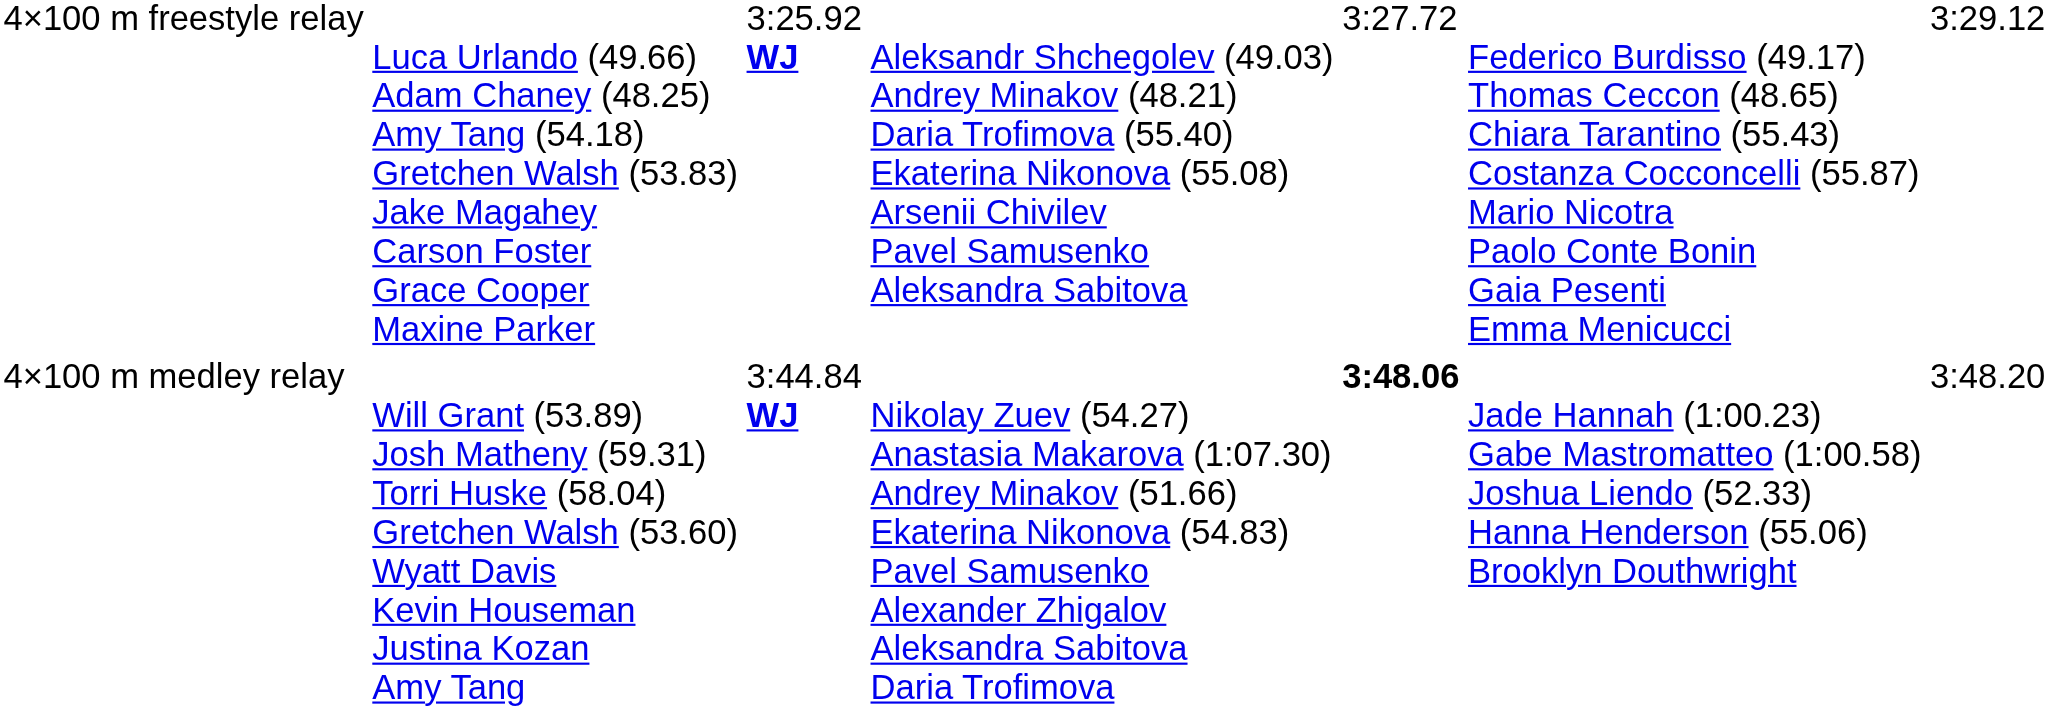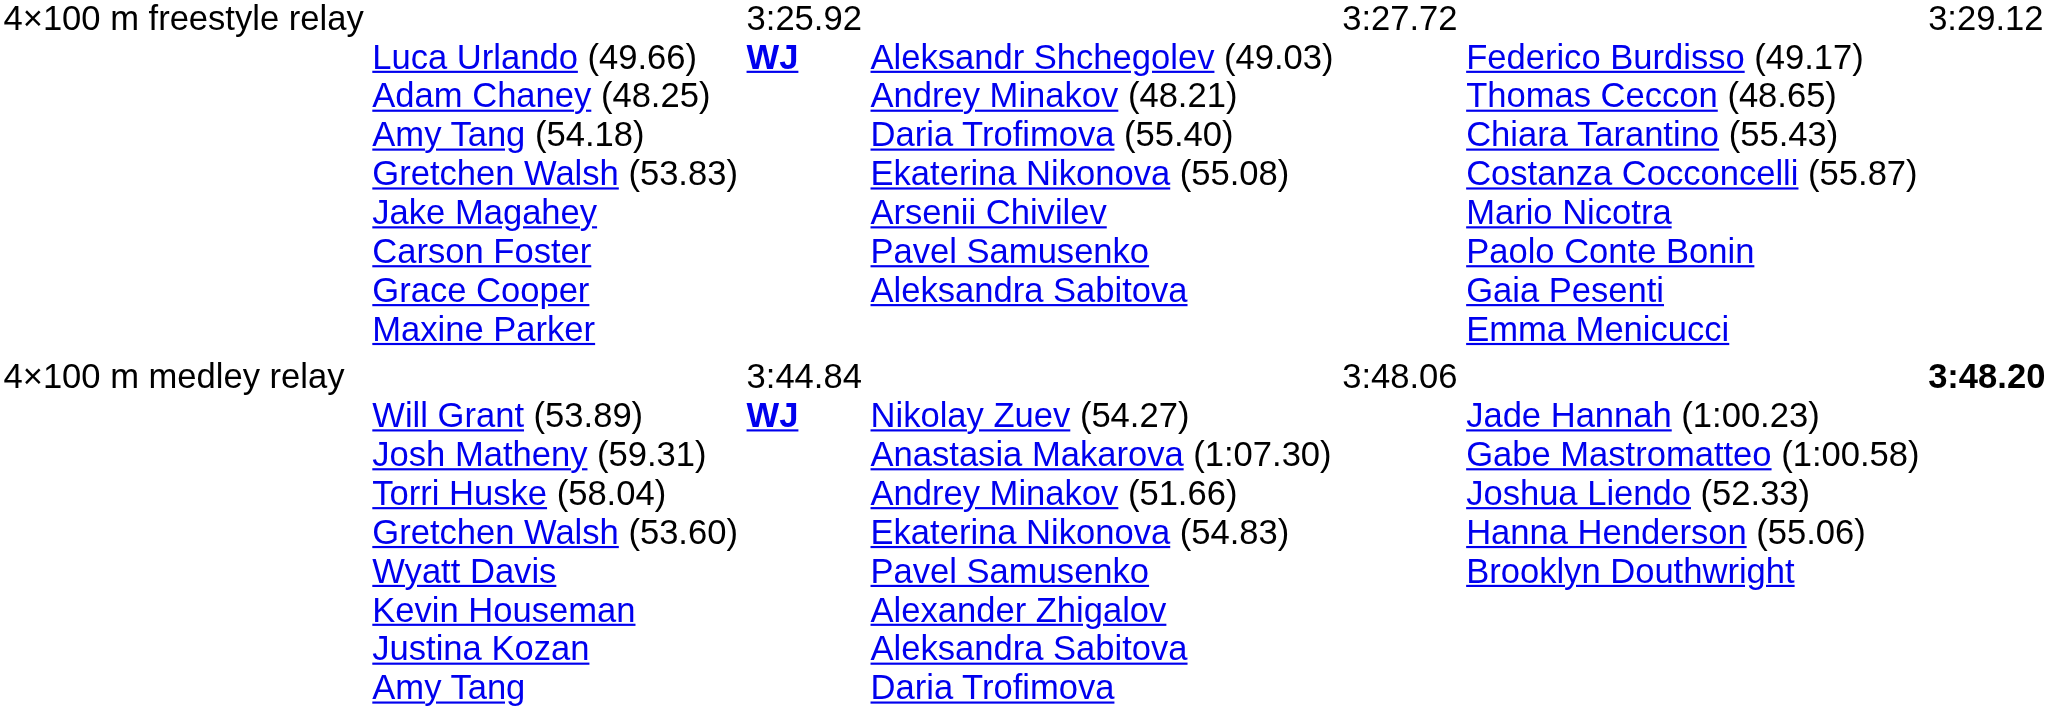(1401, 376) bold -> (1400, 376) normal
(1988, 376) normal -> (1987, 376) bold
